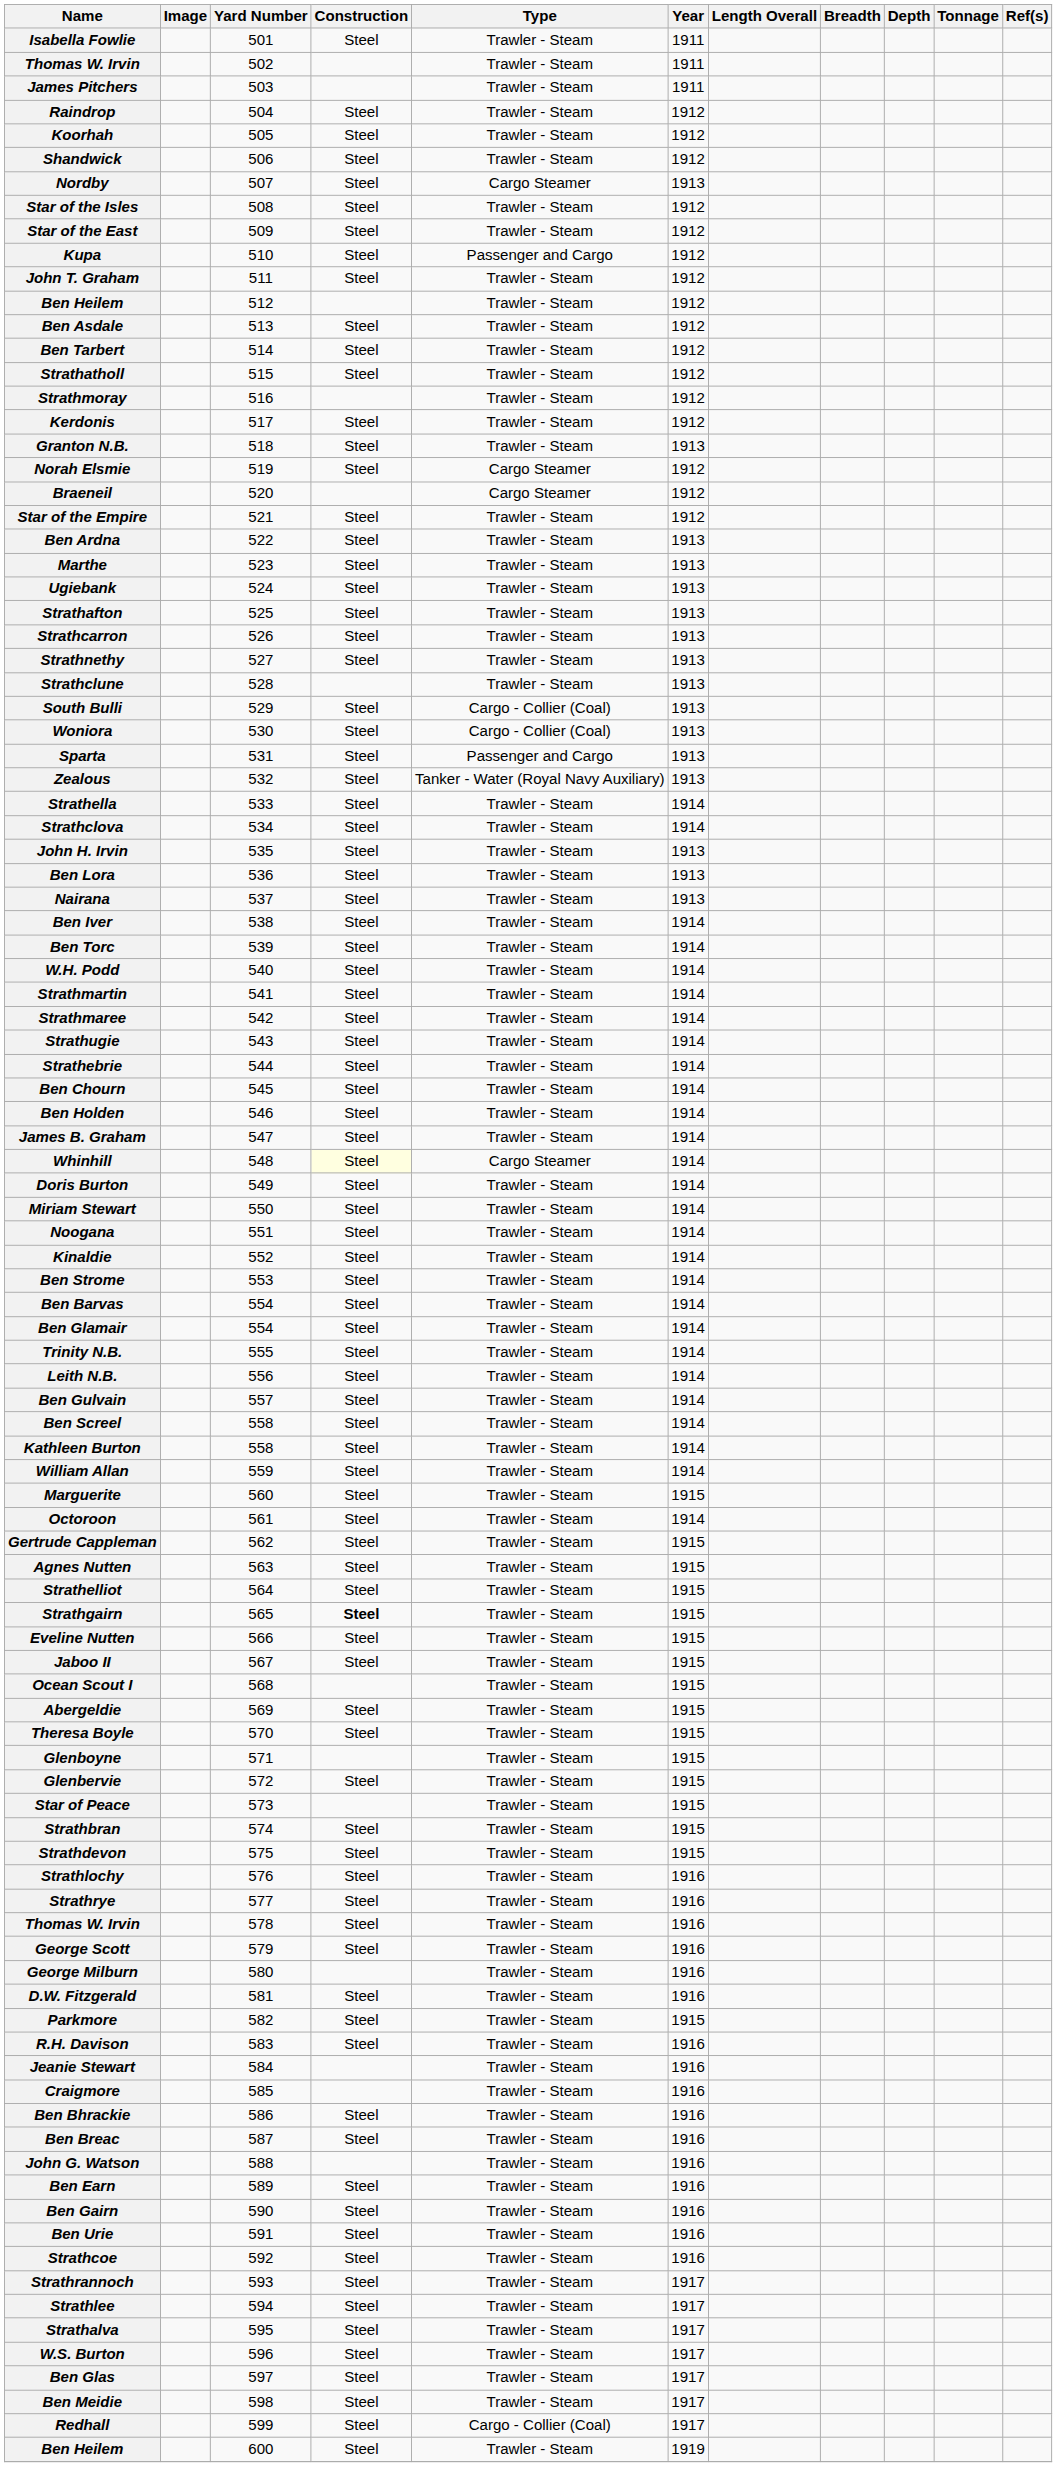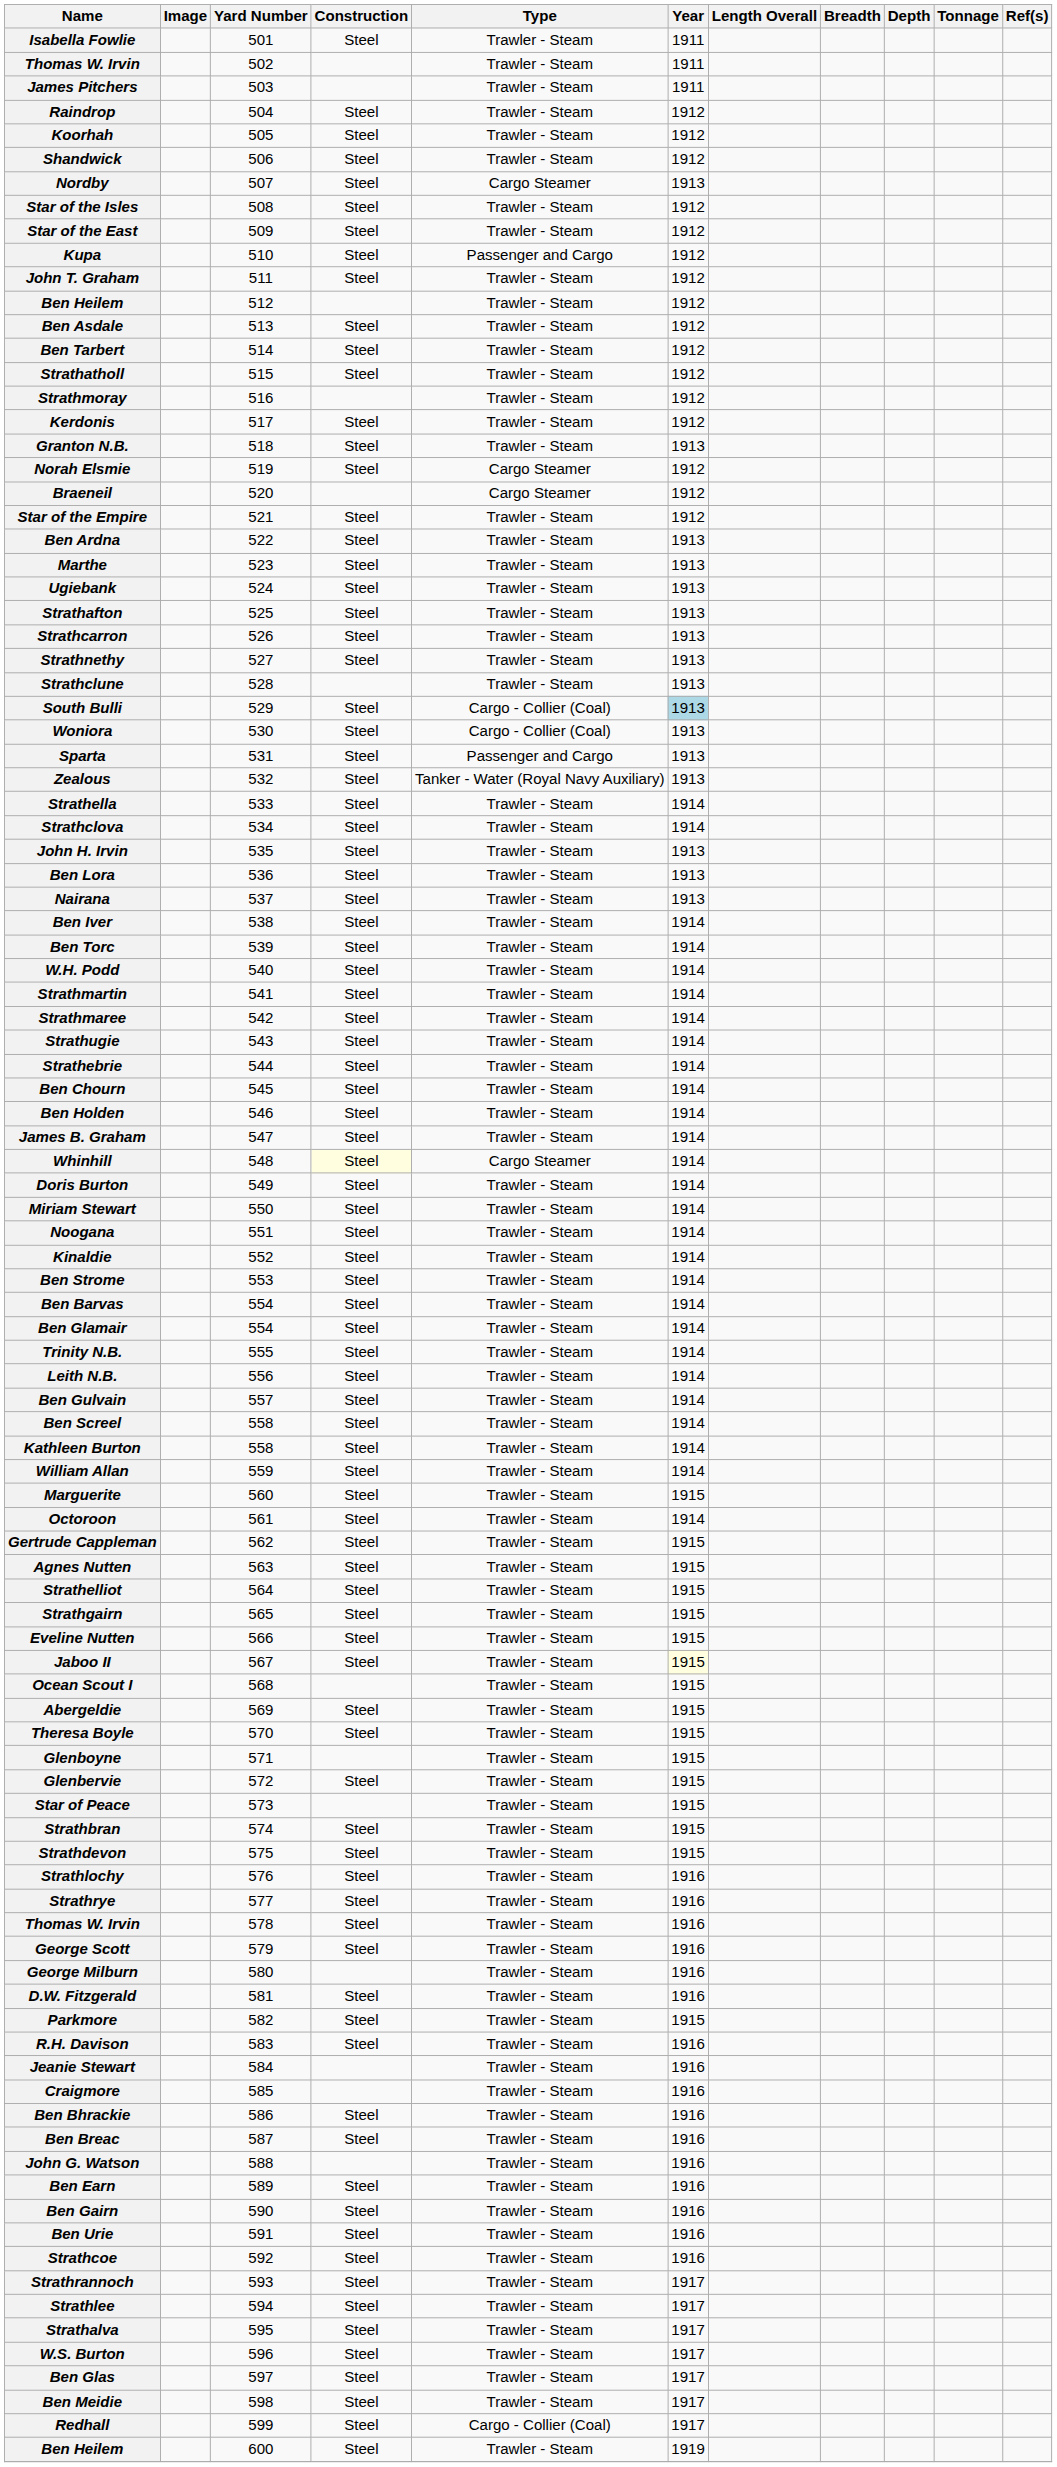(688, 708) no background -> (688, 708) lightblue background
(361, 1614) bold -> (361, 1614) normal
(688, 1662) no background -> (688, 1662) lightyellow background
